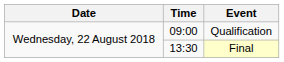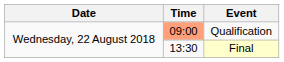(184, 31) no background -> (184, 31) lightsalmon background
